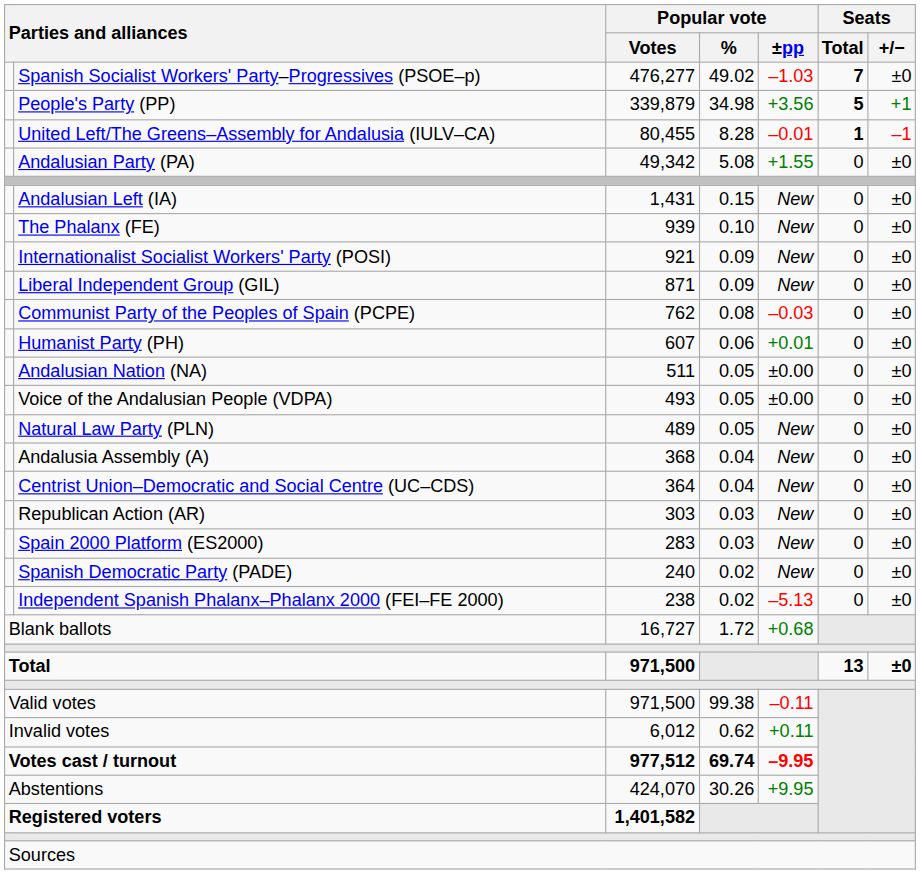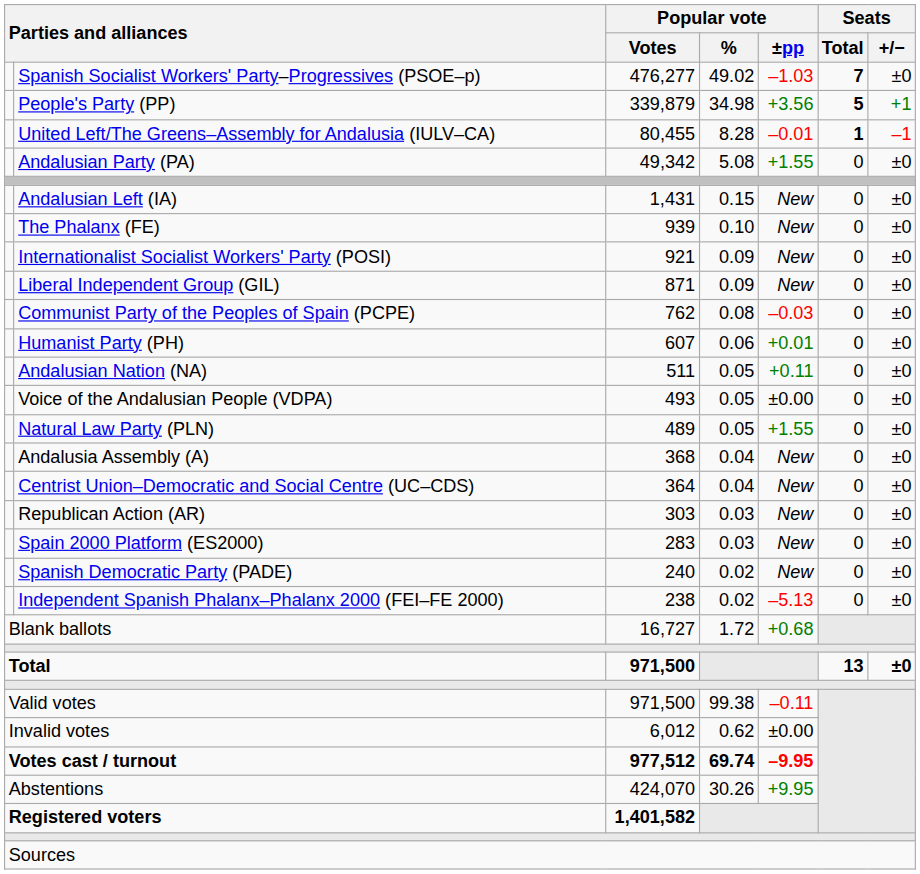(791, 371) ±0.00 -> (791, 371) +0.11
(795, 428) New -> (791, 428) +1.55
(791, 732) +0.11 -> (791, 732) ±0.00
